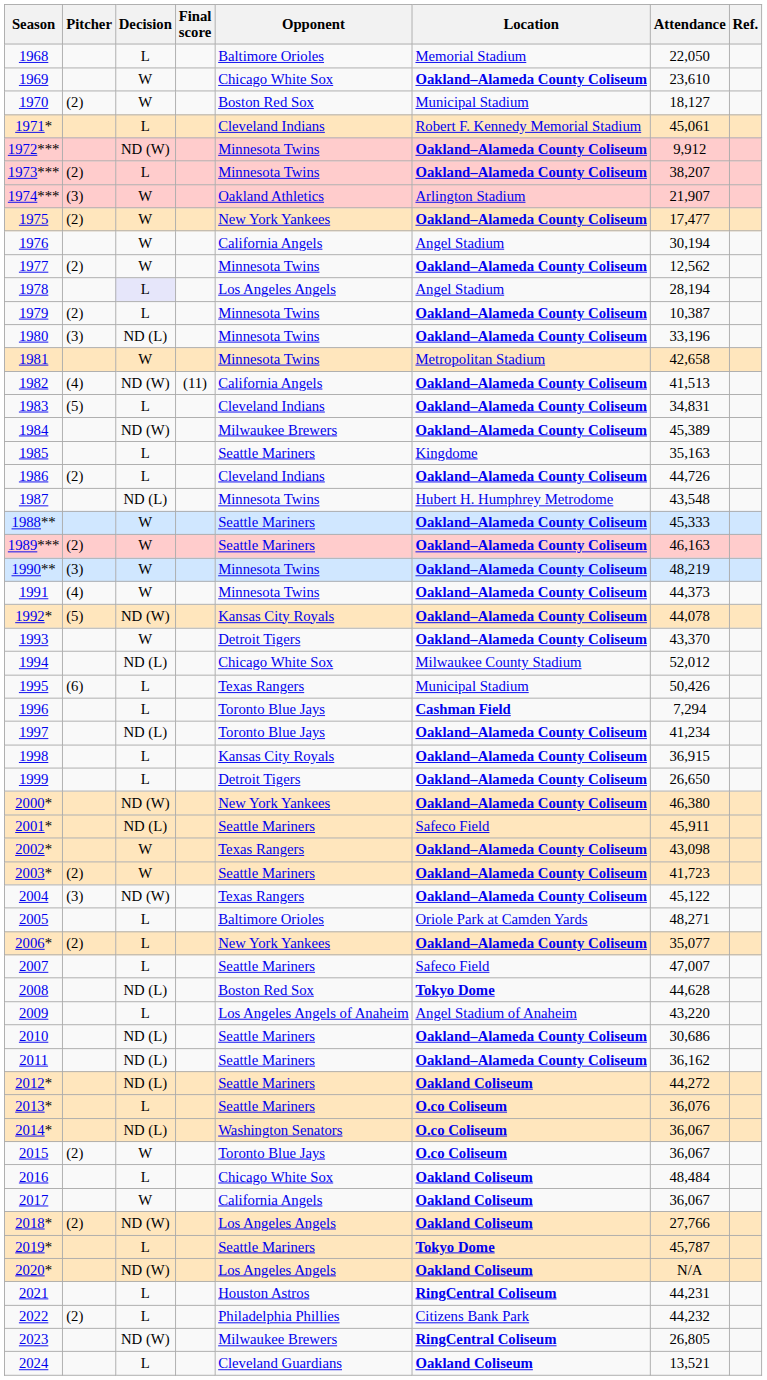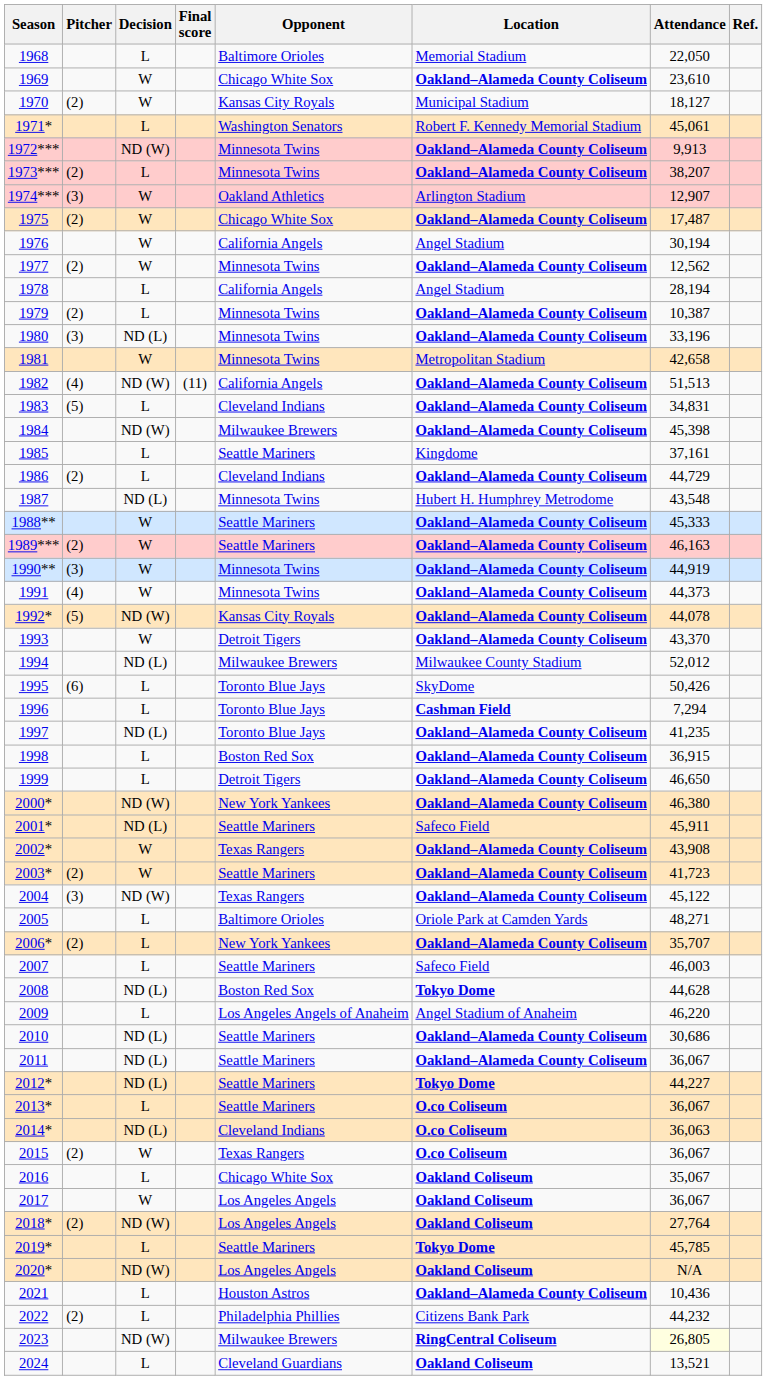(266, 102) Boston Red Sox -> (276, 102) Kansas City Royals
(272, 126) Cleveland Indians -> (280, 126) Washington Senators
(690, 149) 9,912 -> (690, 149) 9,913
(690, 196) 21,907 -> (690, 196) 12,907
(274, 219) New York Yankees -> (276, 219) Chicago White Sox
(690, 219) 17,477 -> (690, 219) 17,487
(145, 289) lavender background -> (145, 289) no background
(277, 289) Los Angeles Angels -> (270, 289) California Angels
(690, 382) 41,513 -> (690, 382) 51,513
(690, 429) 45,389 -> (690, 429) 45,398
(690, 452) 35,163 -> (690, 452) 37,161
(690, 476) 44,726 -> (690, 476) 44,729
(690, 569) 48,219 -> (690, 569) 44,919
(276, 663) Chicago White Sox -> (278, 663) Milwaukee Brewers
(261, 686) Texas Rangers -> (272, 686) Toronto Blue Jays
(472, 686) Municipal Stadium -> (445, 686) SkyDome
(690, 733) 41,234 -> (690, 733) 41,235
(276, 756) Kansas City Royals -> (266, 756) Boston Red Sox
(690, 779) 26,650 -> (690, 779) 46,650
(690, 849) 43,098 -> (690, 849) 43,908
(690, 943) 35,077 -> (690, 943) 35,707
(690, 966) 47,007 -> (690, 966) 46,003
(690, 1013) 43,220 -> (690, 1013) 46,220
(690, 1059) 36,162 -> (690, 1059) 36,067
(474, 1083) Oakland Coliseum -> (455, 1083) Tokyo Dome
(690, 1083) 44,272 -> (690, 1083) 44,227
(690, 1106) 36,076 -> (690, 1106) 36,067
(280, 1129) Washington Senators -> (272, 1129) Cleveland Indians
(690, 1129) 36,067 -> (690, 1129) 36,063
(272, 1153) Toronto Blue Jays -> (261, 1153) Texas Rangers
(690, 1176) 48,484 -> (690, 1176) 35,067
(270, 1199) California Angels -> (277, 1199) Los Angeles Angels
(690, 1223) 27,766 -> (690, 1223) 27,764
(690, 1246) 45,787 -> (690, 1246) 45,785
(486, 1293) RingCentral Coliseum -> (531, 1293) Oakland–Alameda County Coliseum
(690, 1293) 44,231 -> (690, 1293) 10,436
(690, 1340) no background -> (690, 1340) lightyellow background
